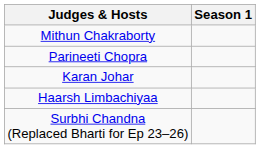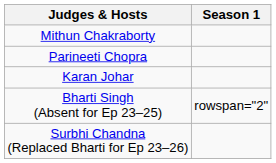- row: (98, 98)
+ row: (98, 105)
